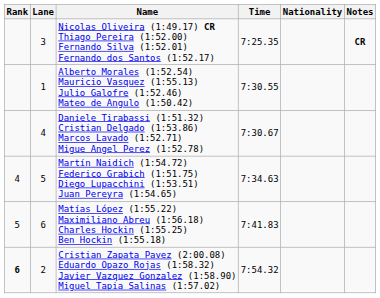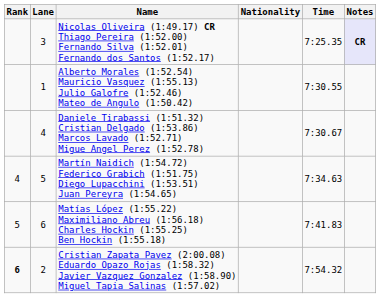columns swapped: (313, 12) <-> (260, 12)
(360, 42) no background -> (360, 42) lavender background
